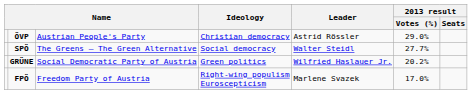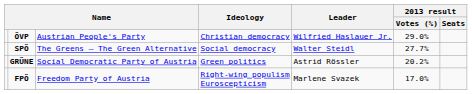(326, 36) Astrid Rössler -> (343, 36) Wilfried Haslauer Jr.
(343, 62) Wilfried Haslauer Jr. -> (326, 62) Astrid Rössler
